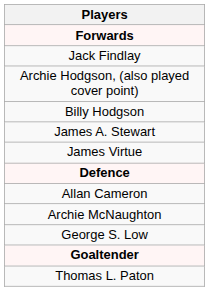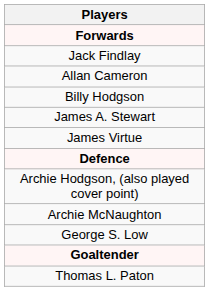(105, 83) Archie Hodgson, (also played cover point) -> (105, 76) Allan Cameron
(105, 193) Allan Cameron -> (105, 186) Archie Hodgson, (also played cover point)
